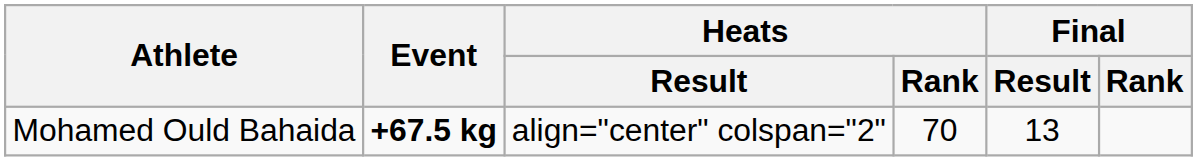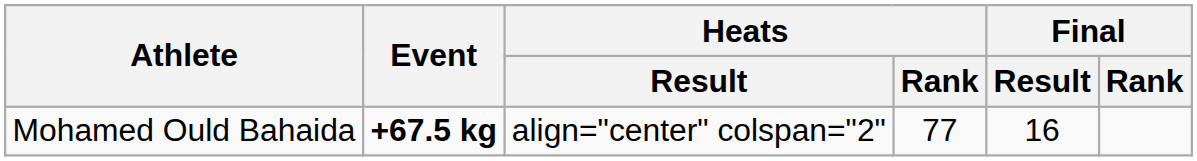(940, 131) 70 -> (940, 131) 77
(1042, 131) 13 -> (1042, 131) 16
